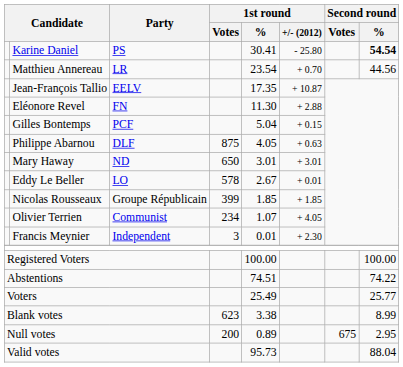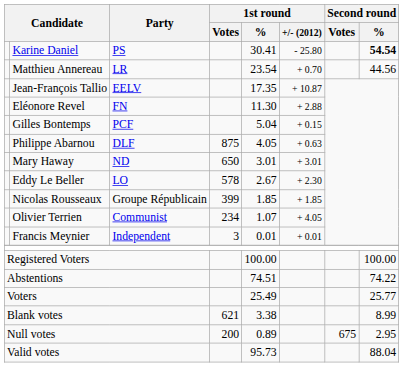(309, 181) + 0.01 -> (309, 181) + 2.30
(309, 236) + 2.30 -> (309, 236) + 0.01
(230, 315) 623 -> (230, 315) 621
